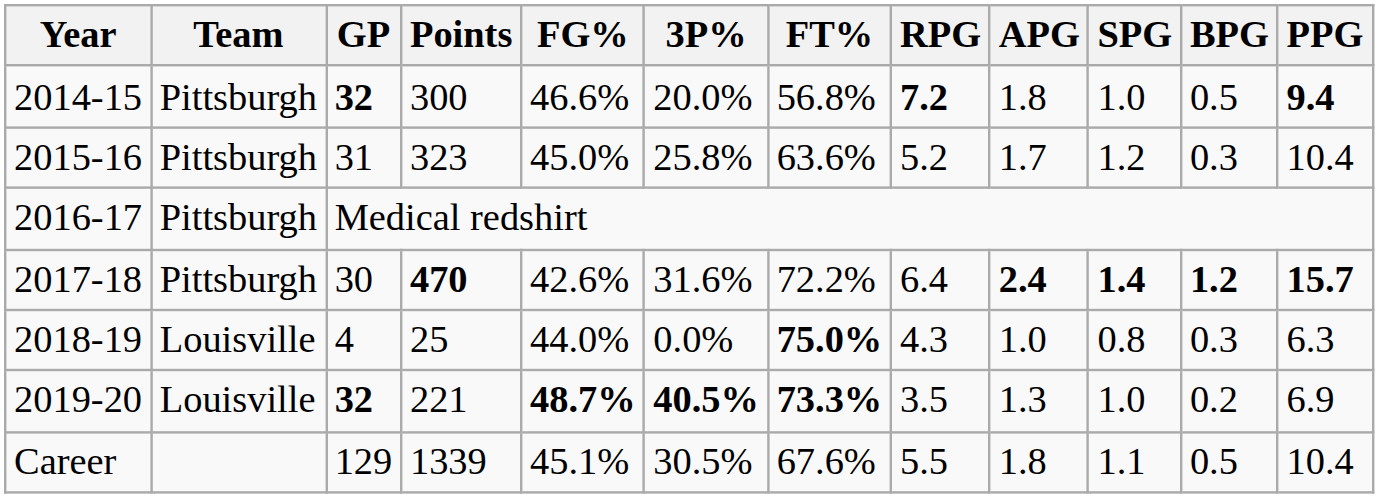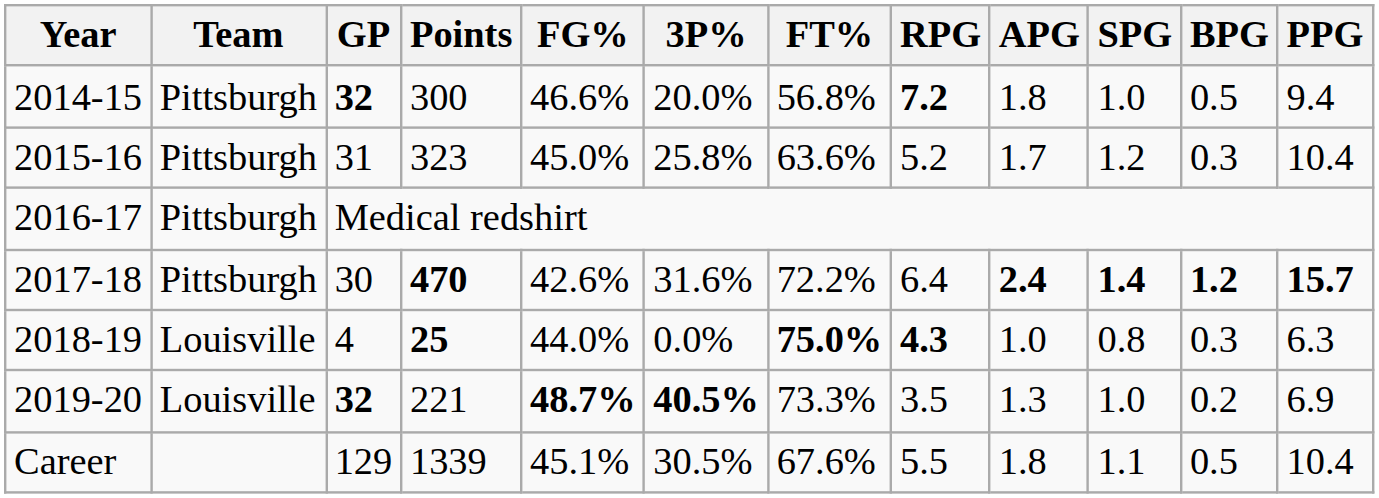(1311, 95) bold -> (1311, 95) normal
(429, 339) normal -> (429, 339) bold
(924, 339) normal -> (924, 339) bold
(829, 400) bold -> (826, 400) normal
